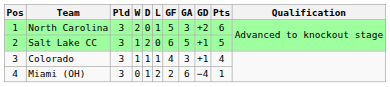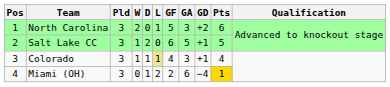(158, 58) no background -> (158, 58) khaki background
(222, 74) no background -> (222, 74) gold background
